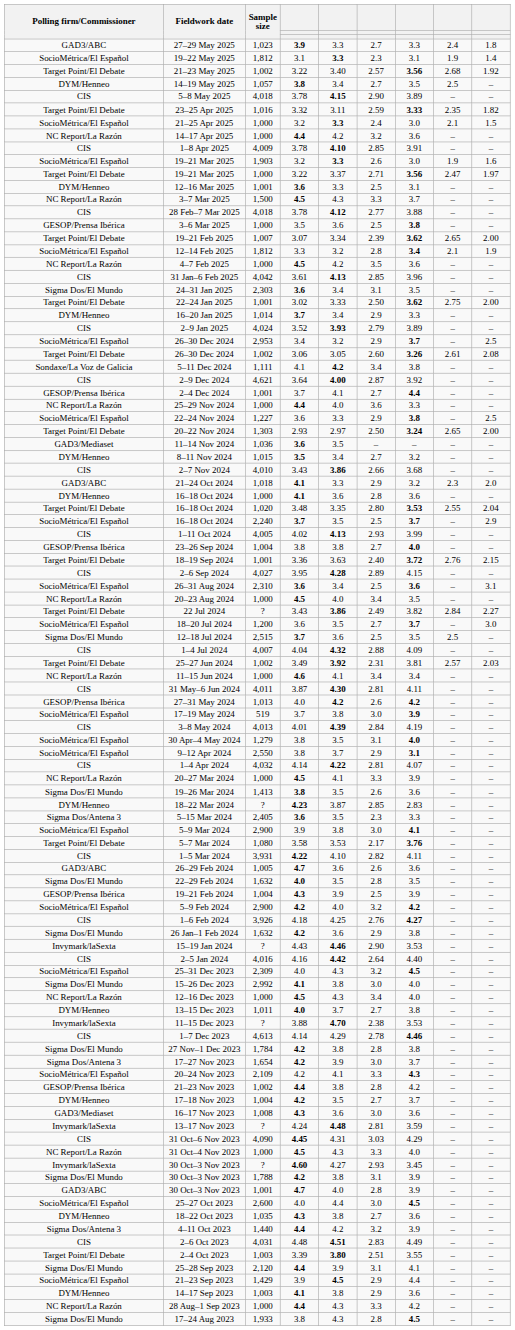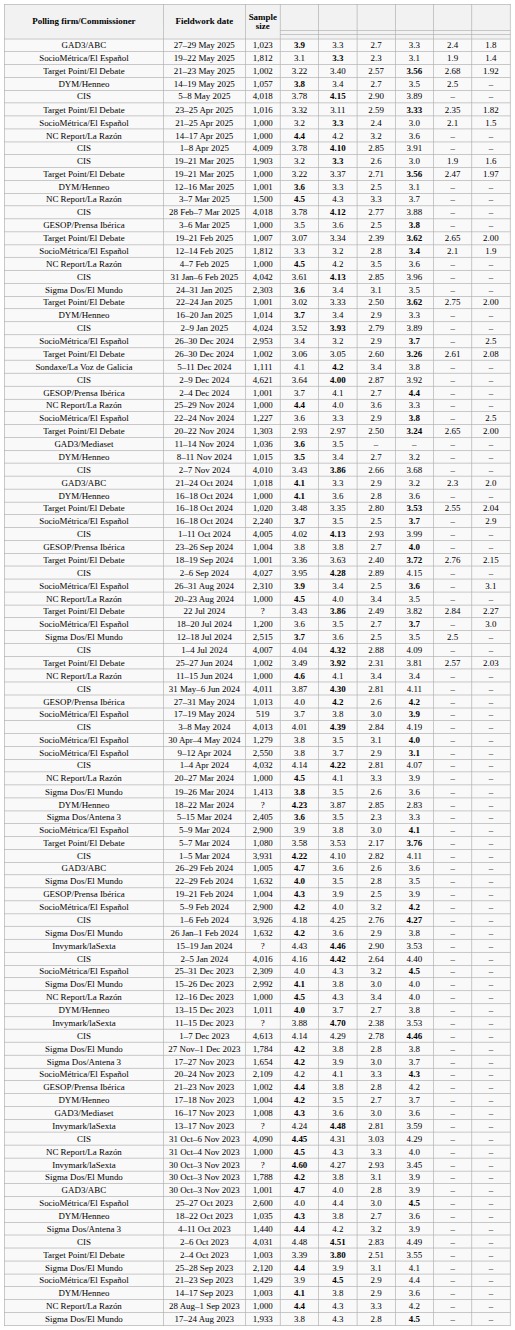(84, 161) SocioMétrica/El Español -> (84, 161) CIS
(300, 586) 3.6 -> (300, 586) 3.9
